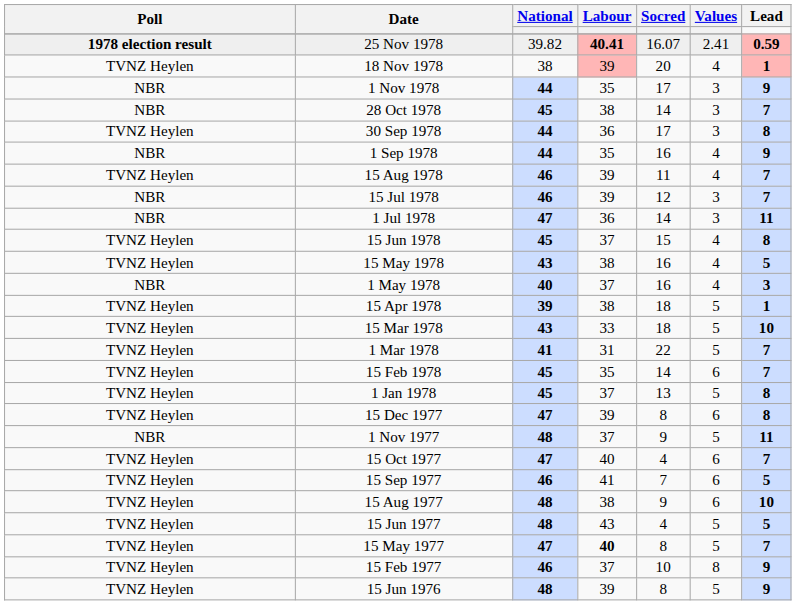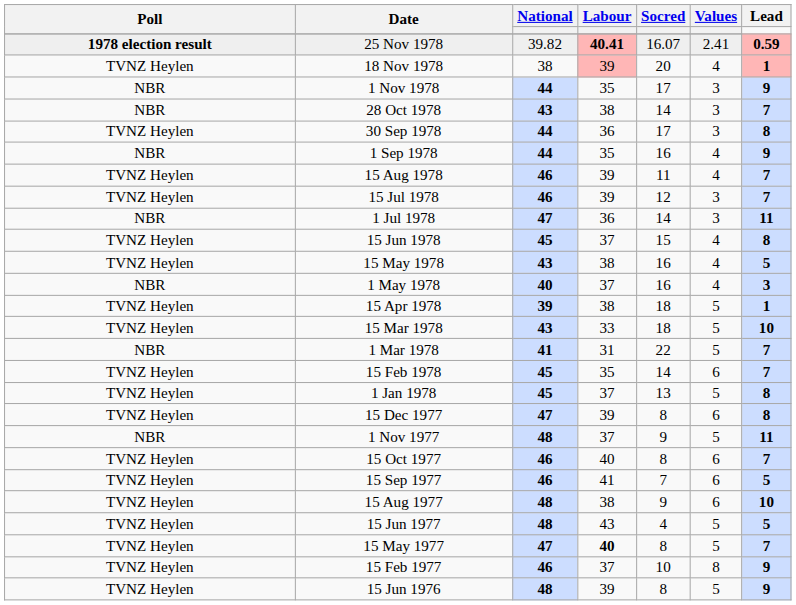(545, 110) 45 -> (545, 110) 43
(150, 197) NBR -> (150, 197) TVNZ Heylen
(150, 350) TVNZ Heylen -> (150, 350) NBR
(545, 459) 47 -> (545, 459) 46
(663, 459) 4 -> (663, 459) 8
